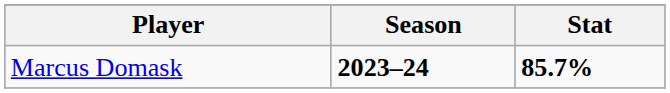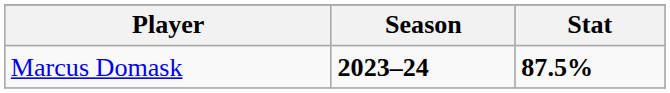(557, 66) 85.7% -> (557, 66) 87.5%
